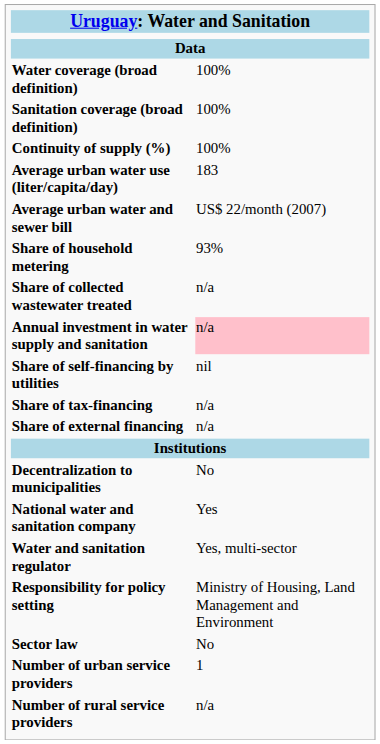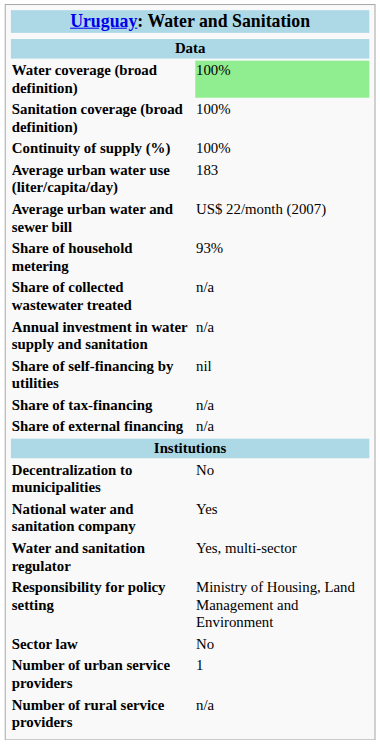(213, 70) no background -> (213, 70) lightgreen background
(205, 326) pink background -> (205, 326) no background
